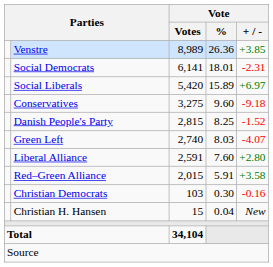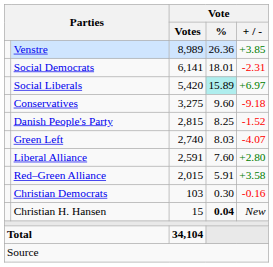(221, 85) no background -> (221, 85) paleturquoise background
(224, 211) normal -> (224, 211) bold
